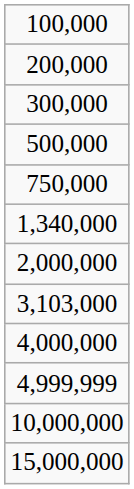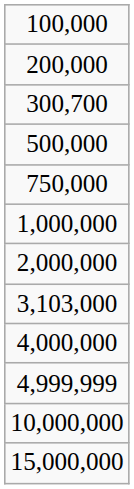(67, 104) 300,000 -> (67, 104) 300,700
(67, 223) 1,340,000 -> (67, 223) 1,000,000
